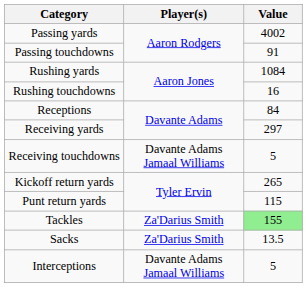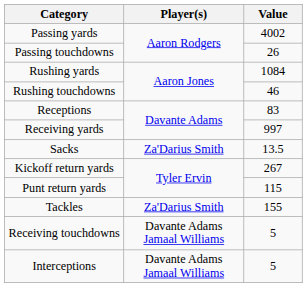(273, 52) 91 -> (273, 52) 26
(273, 91) 16 -> (273, 91) 46
(273, 110) 84 -> (273, 110) 83
(273, 129) 297 -> (273, 129) 997
rows swapped: (64, 155) <-> (64, 239)
(273, 182) 265 -> (273, 168) 267
(273, 220) lightgreen background -> (273, 206) no background
